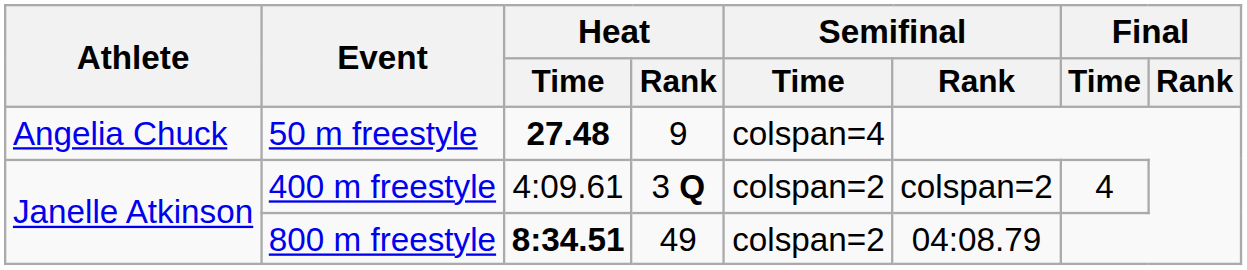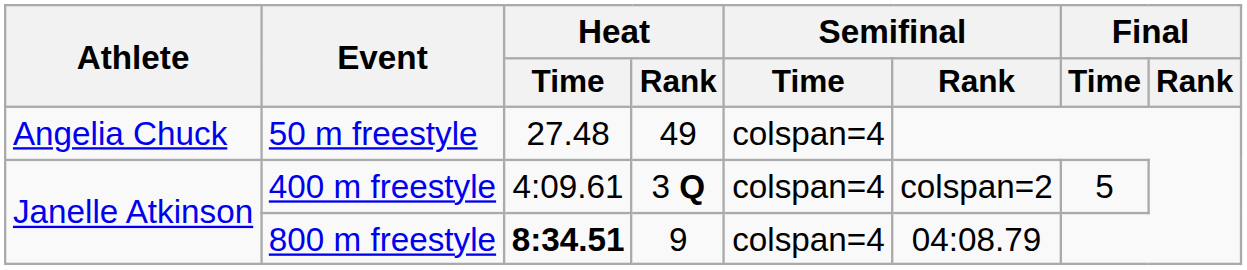(568, 134) bold -> (568, 134) normal
(678, 134) 9 -> (678, 134) 49
(808, 187) colspan=2 -> (808, 187) colspan=4
(1105, 187) 4 -> (1105, 187) 5
(678, 239) 49 -> (678, 239) 9
(808, 239) colspan=2 -> (808, 239) colspan=4
